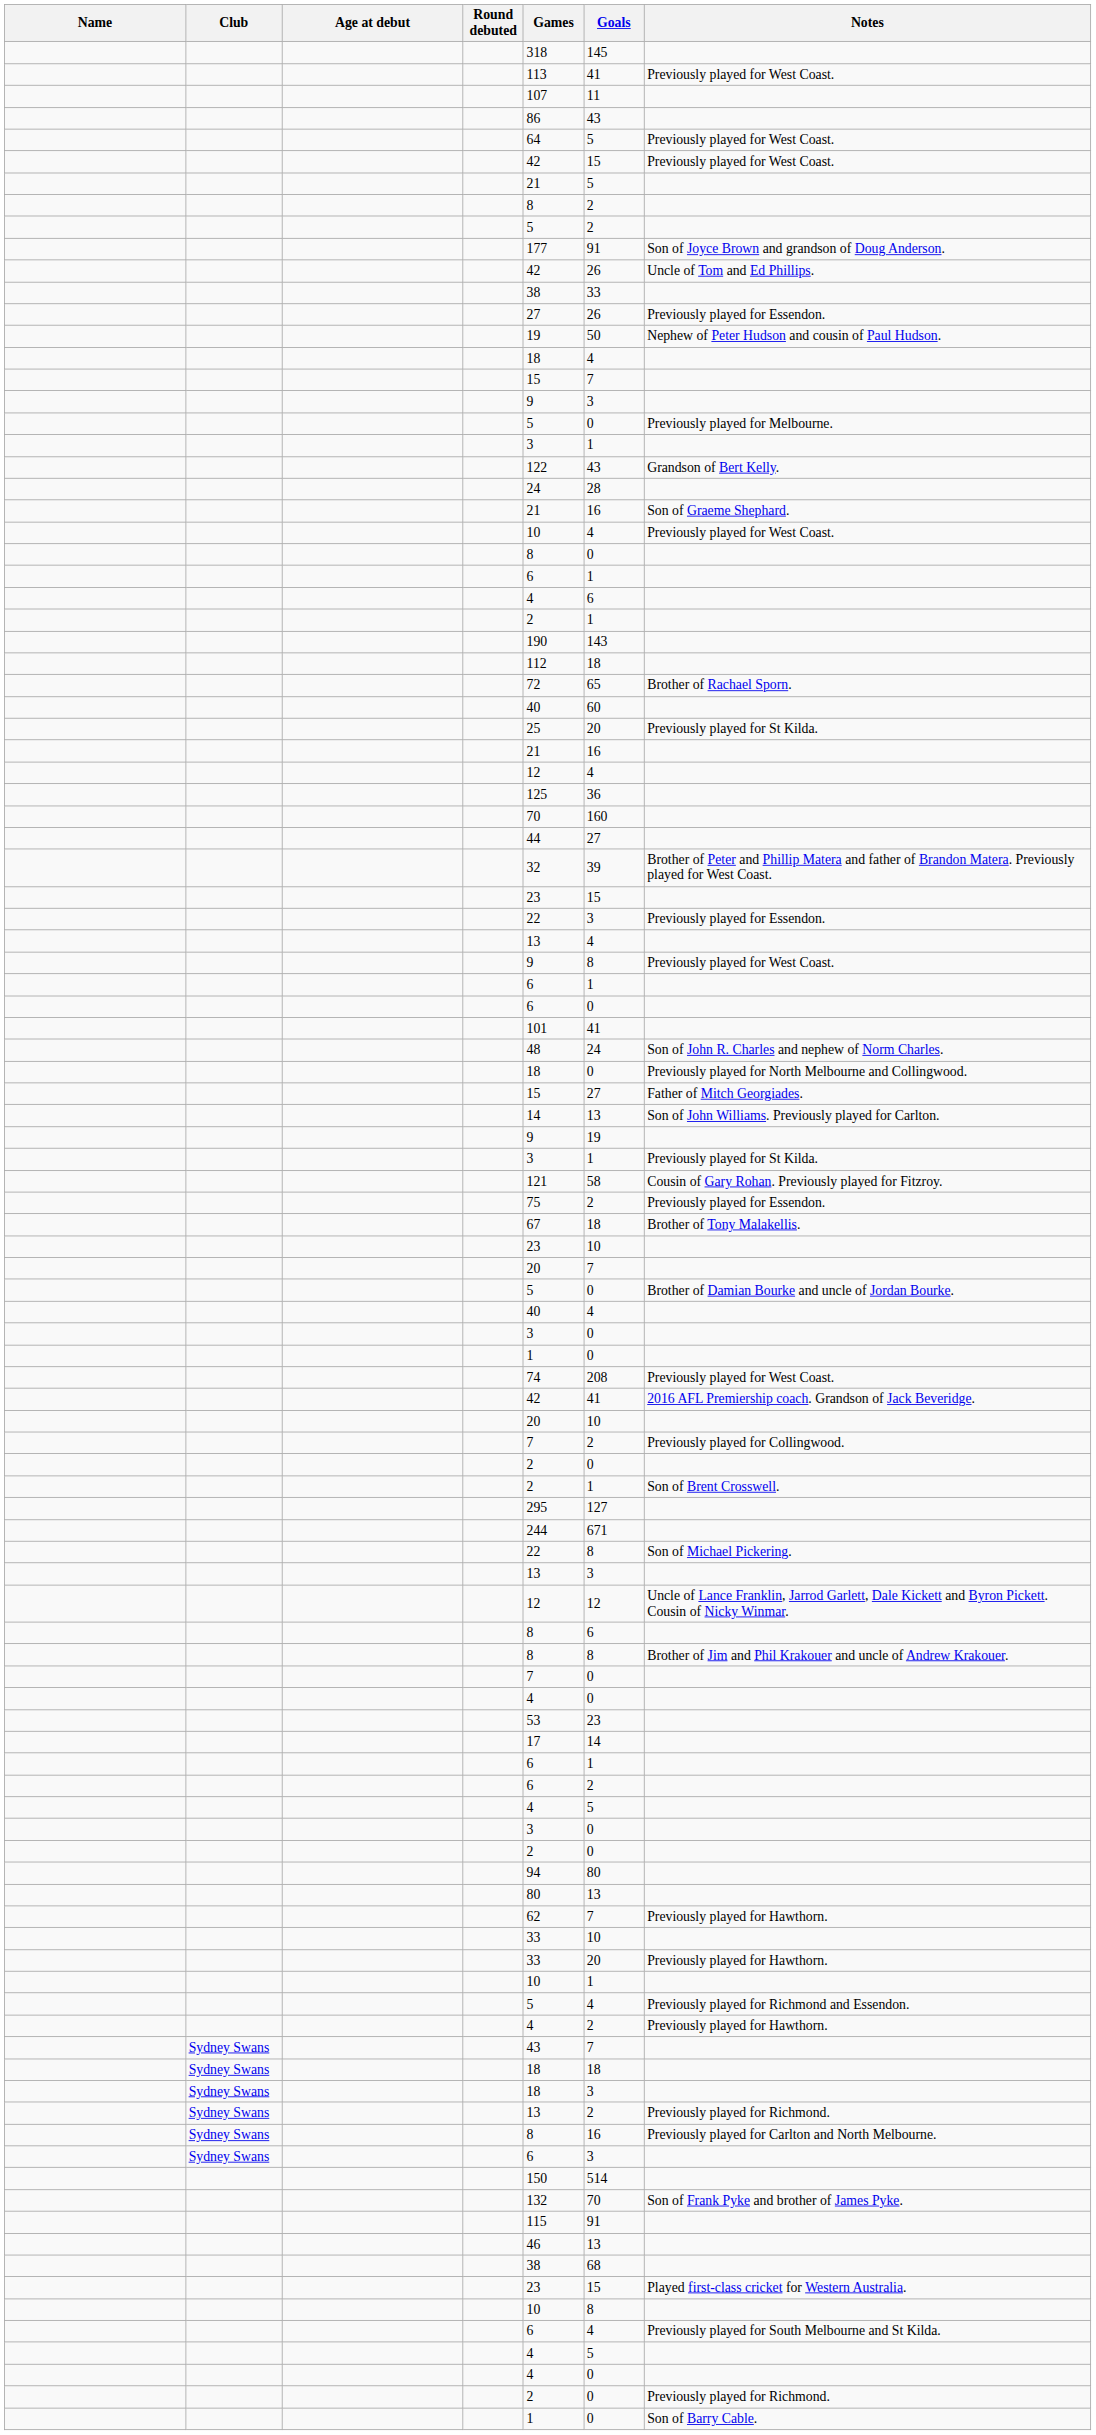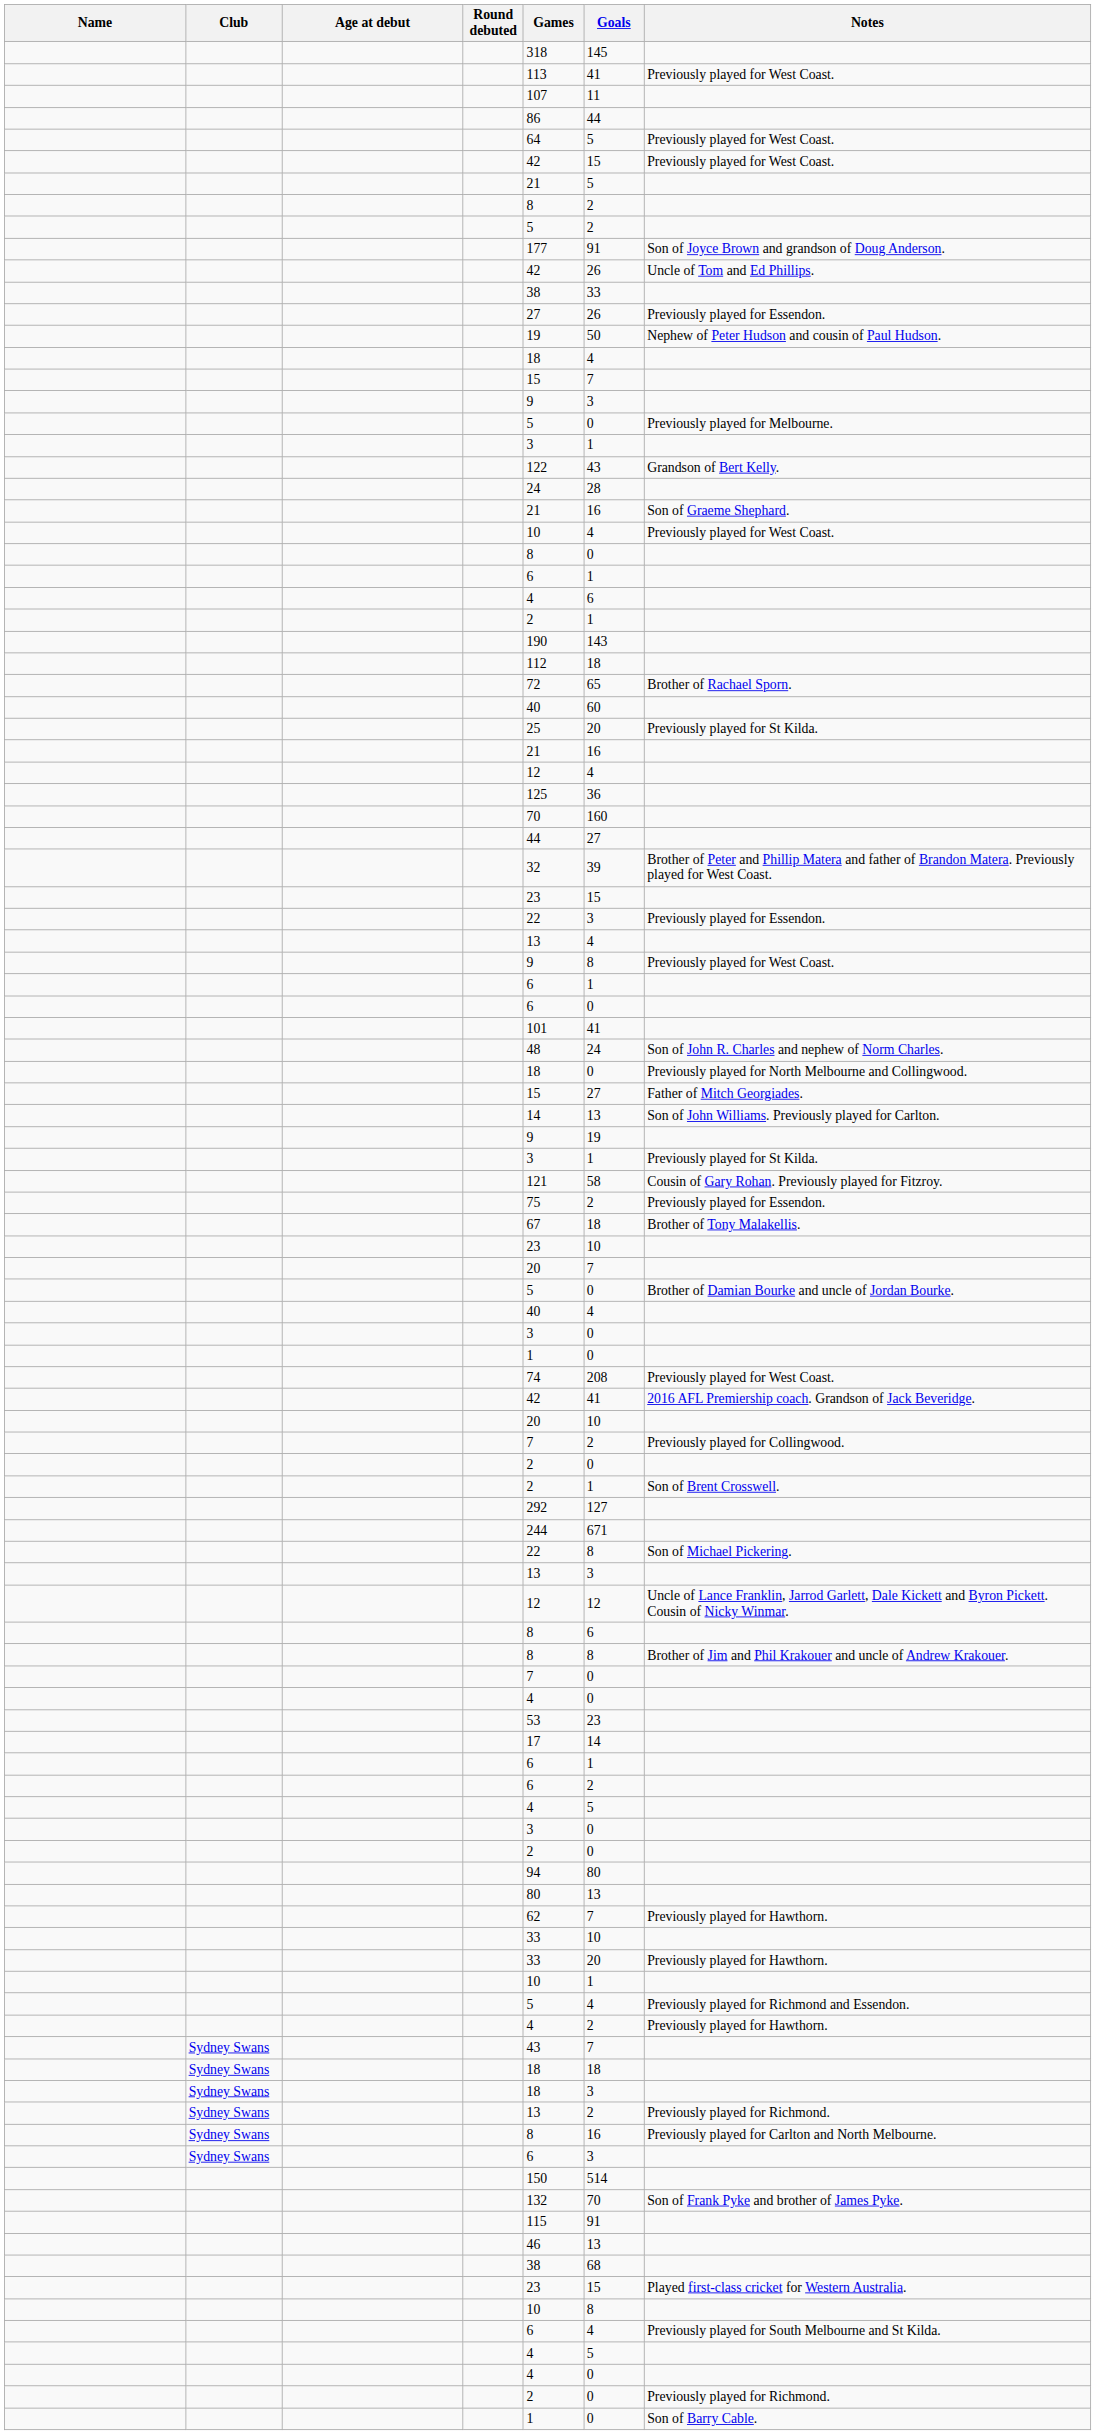(594, 118) 43 -> (594, 118) 44
(537, 1508) 295 -> (537, 1508) 292
